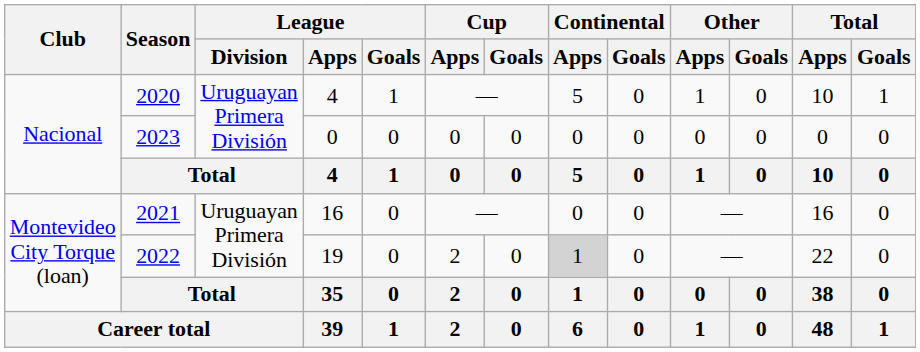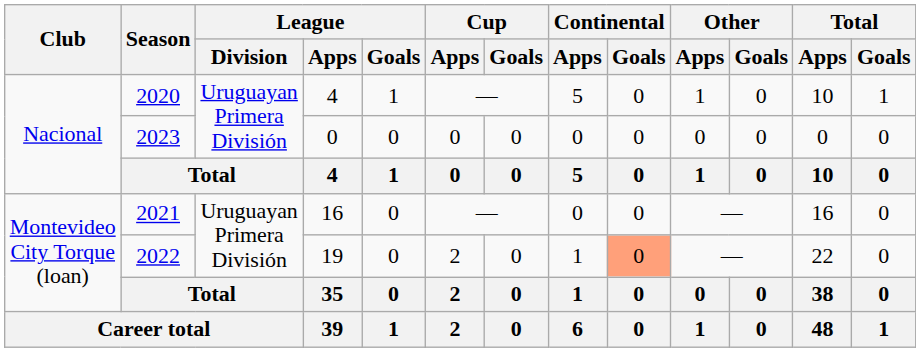(577, 255) lightgrey background -> (577, 255) no background
(639, 255) no background -> (639, 255) lightsalmon background
